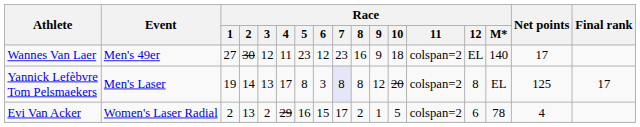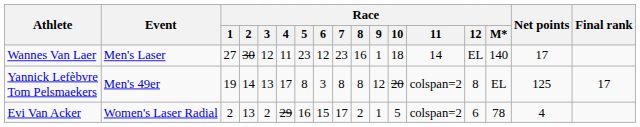(132, 56) Men's 49er -> (135, 56) Men's Laser
(379, 56) 9 -> (379, 56) 1
(436, 56) colspan=2 -> (436, 56) 14
(135, 84) Men's Laser -> (132, 84) Men's 49er
(342, 84) lavender background -> (342, 84) no background
